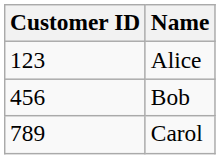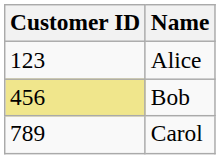(28, 97) no background -> (28, 97) khaki background
